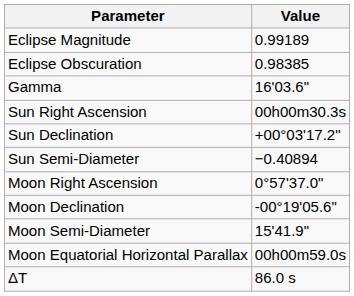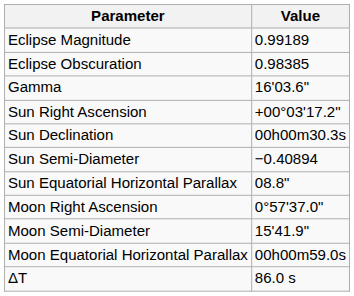(300, 111) 00h00m30.3s -> (298, 111) +00°03'17.2"
(298, 135) +00°03'17.2" -> (300, 135) 00h00m30.3s
+ row: (122, 183)
- row: (66, 207)
